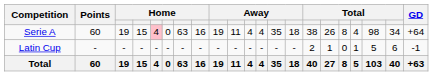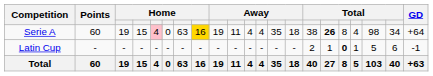(200, 32) no background -> (200, 32) gold background
(330, 32) normal -> (330, 32) bold
(344, 48) normal -> (344, 48) bold
